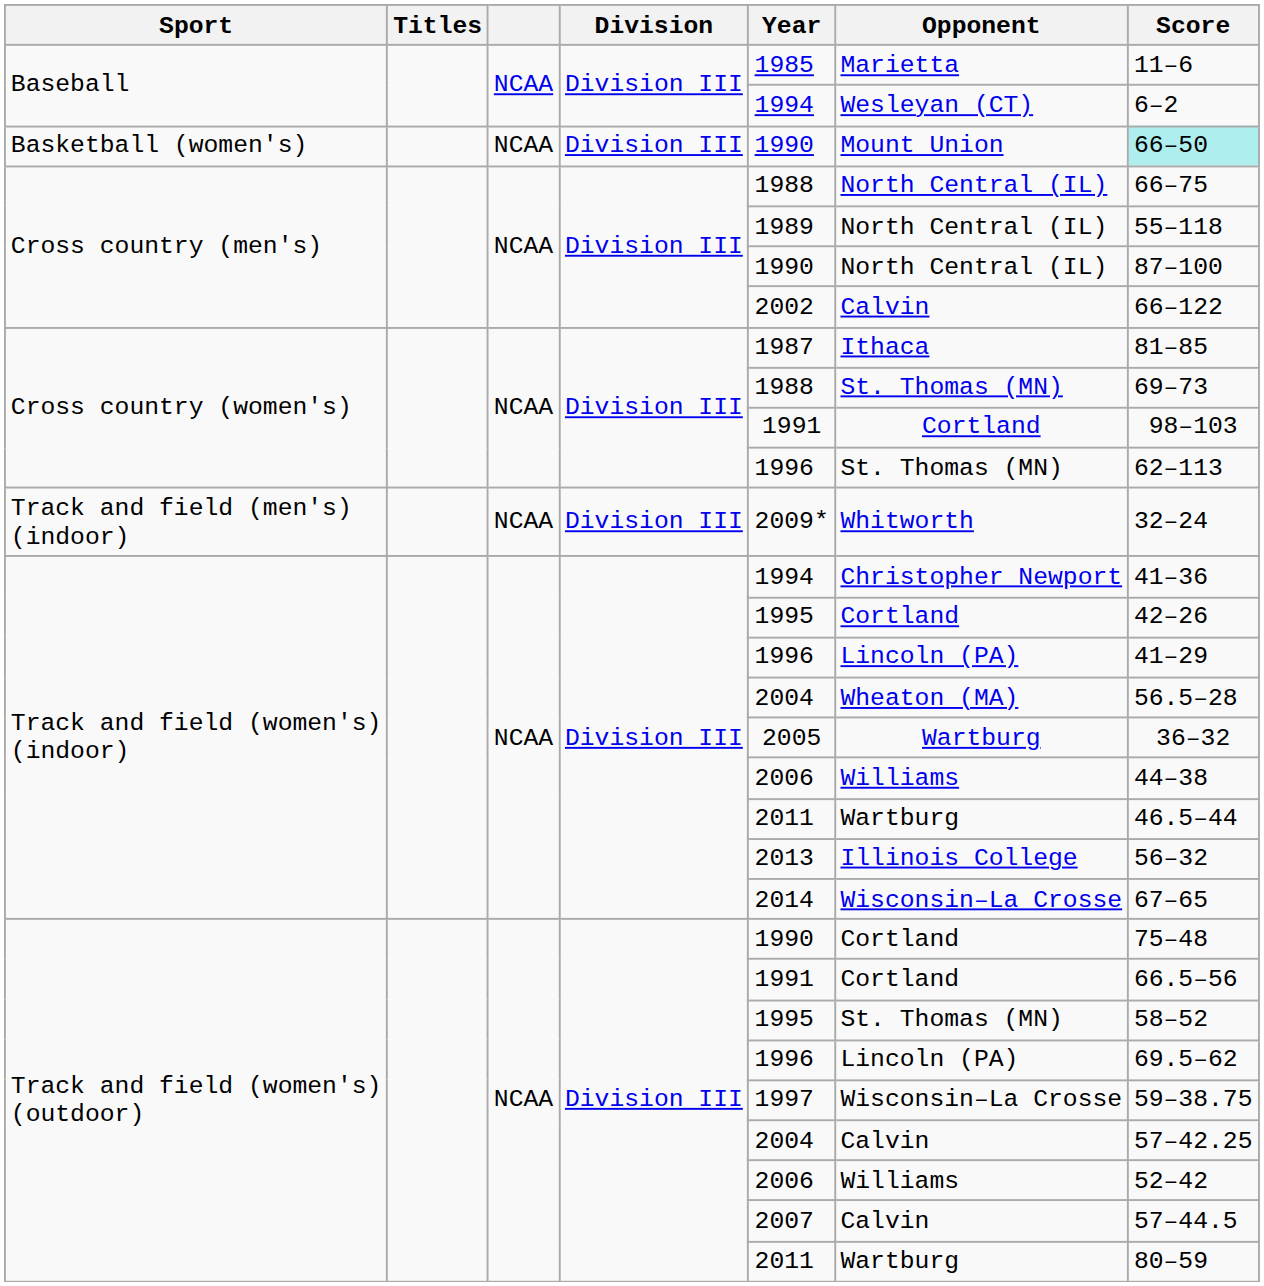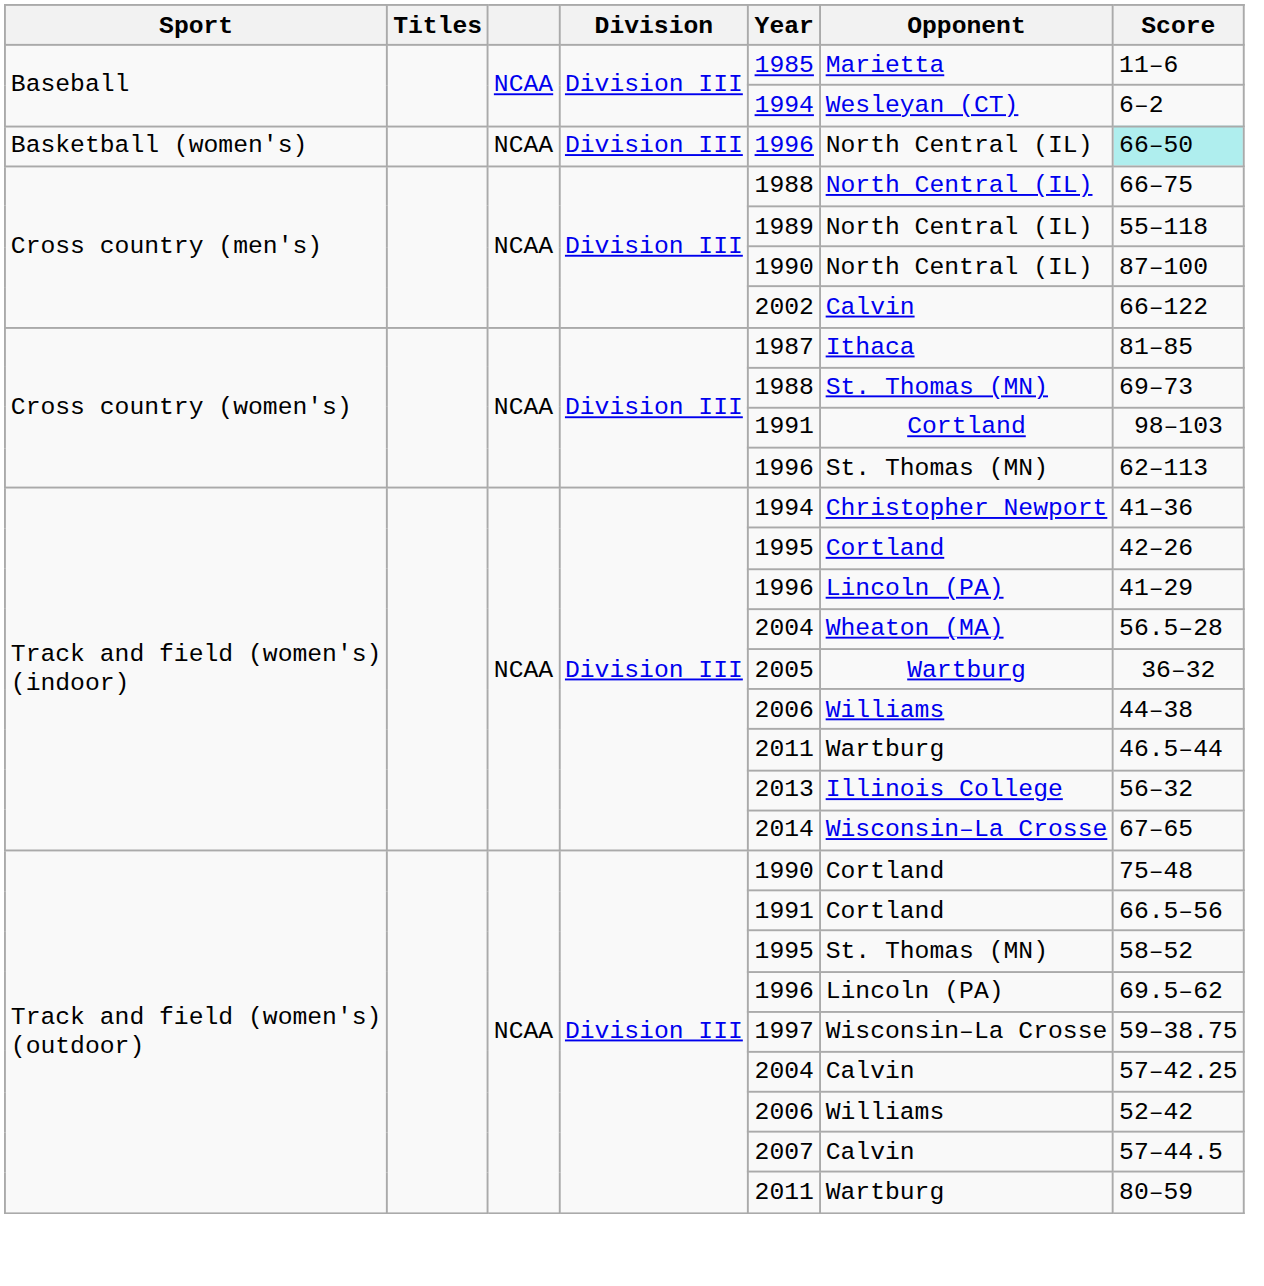(784, 146) 1990 -> (784, 146) 1996
(922, 146) Mount Union -> (959, 146) North Central (IL)
- row: (181, 522)
